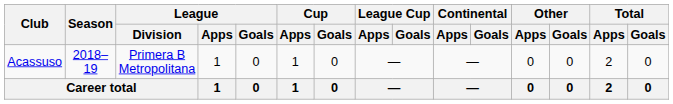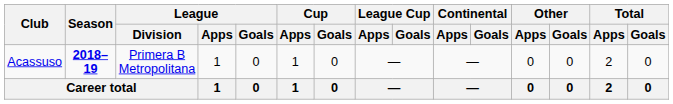(90, 61) normal -> (90, 61) bold
